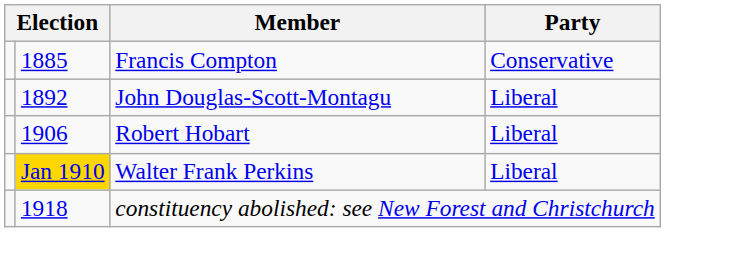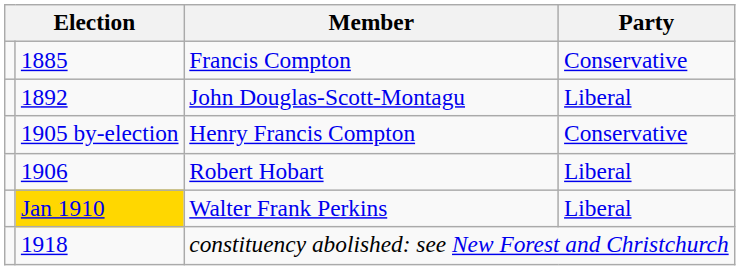+ row: (302, 134)
